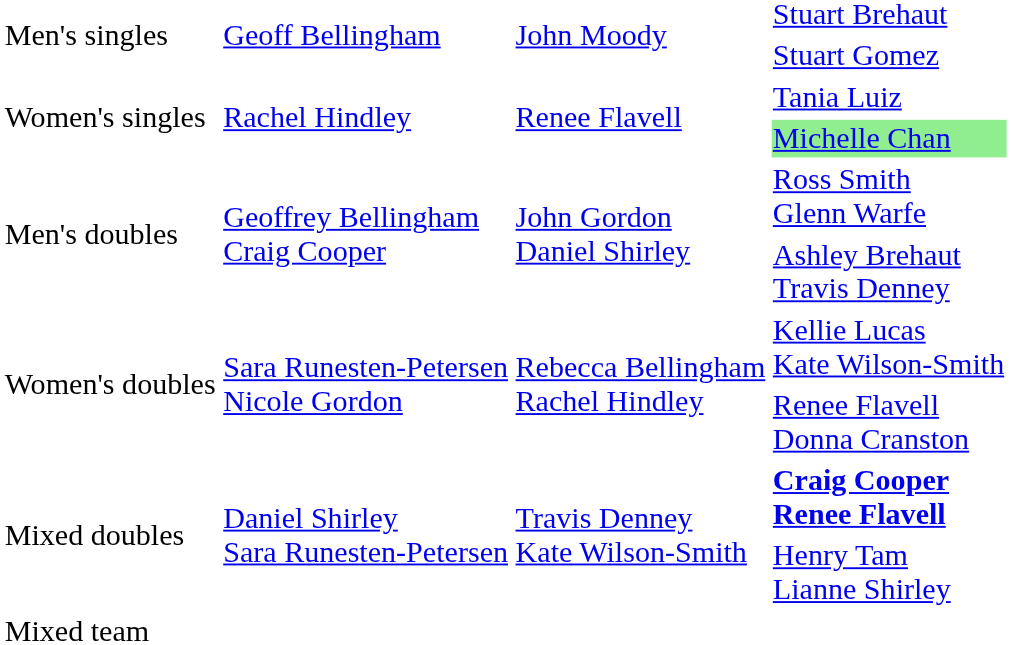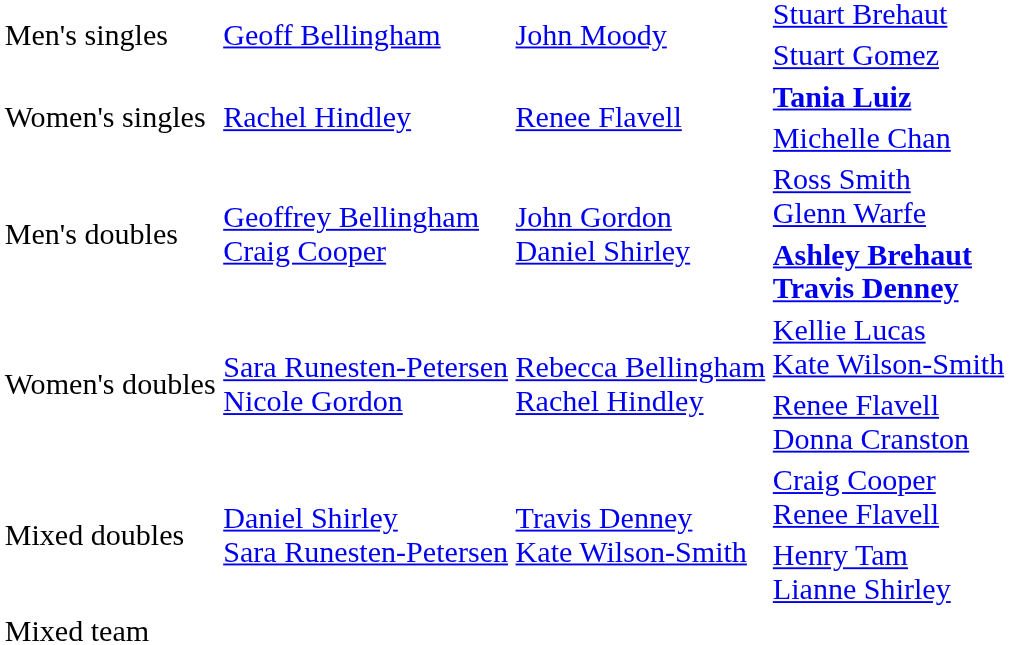(837, 96) normal -> (842, 96) bold
(862, 138) lightgreen background -> (862, 138) no background
(867, 271) normal -> (872, 271) bold
(861, 497) bold -> (856, 497) normal
